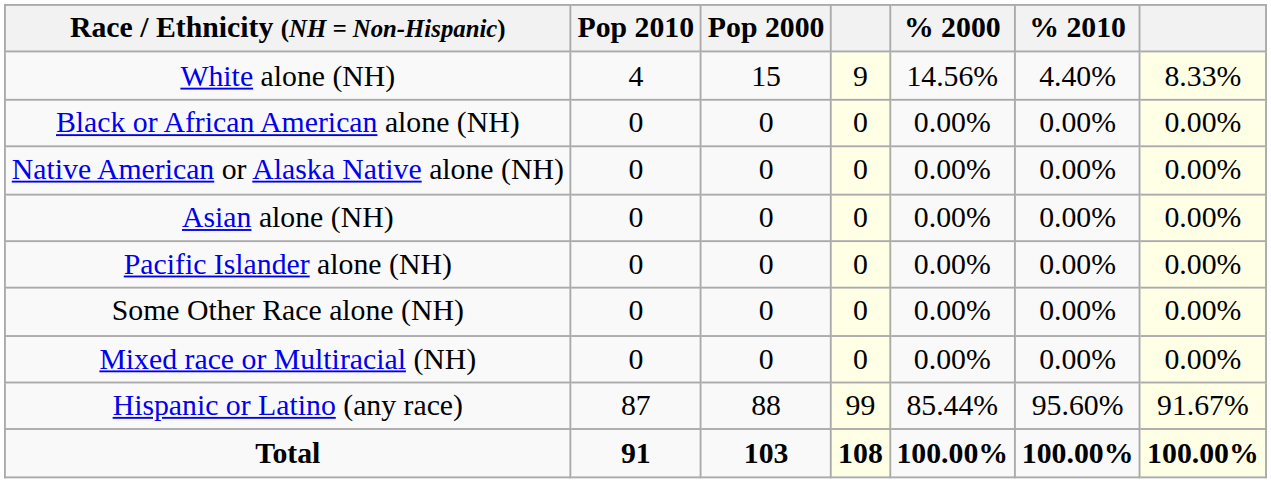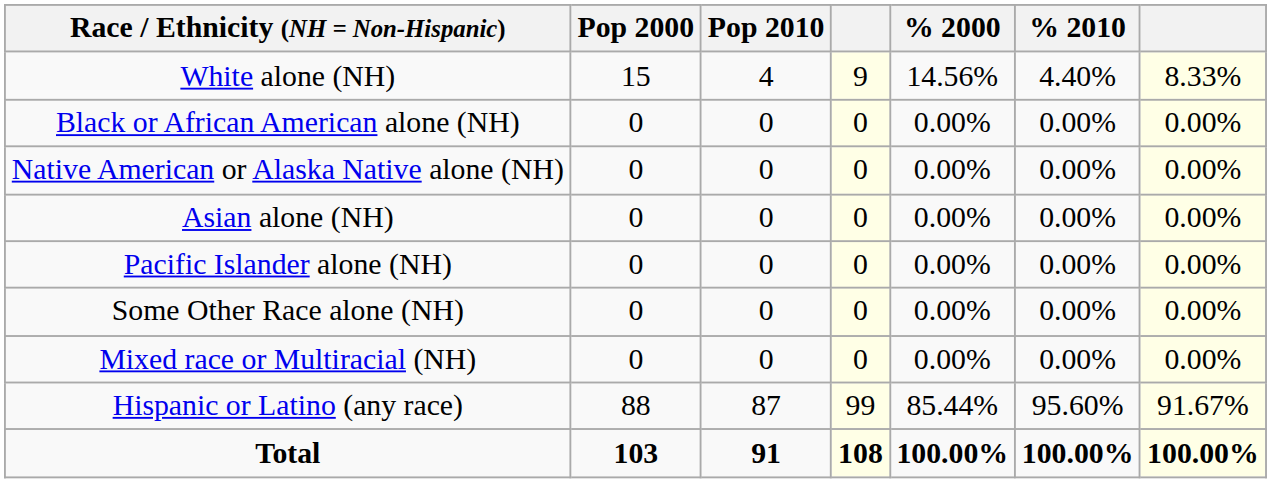columns swapped: (766, 28) <-> (636, 28)
